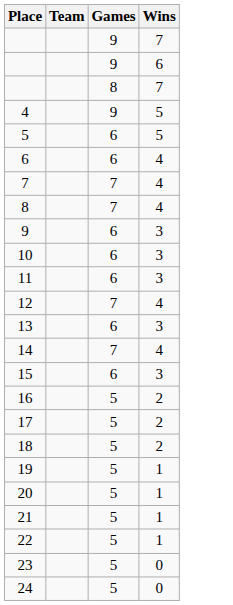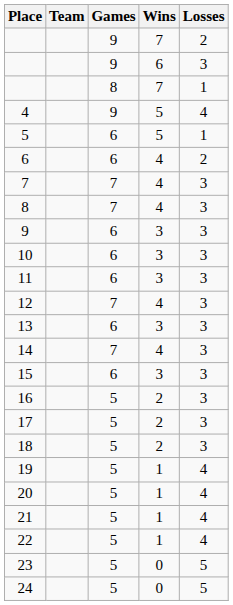+ column: (204, 16)
